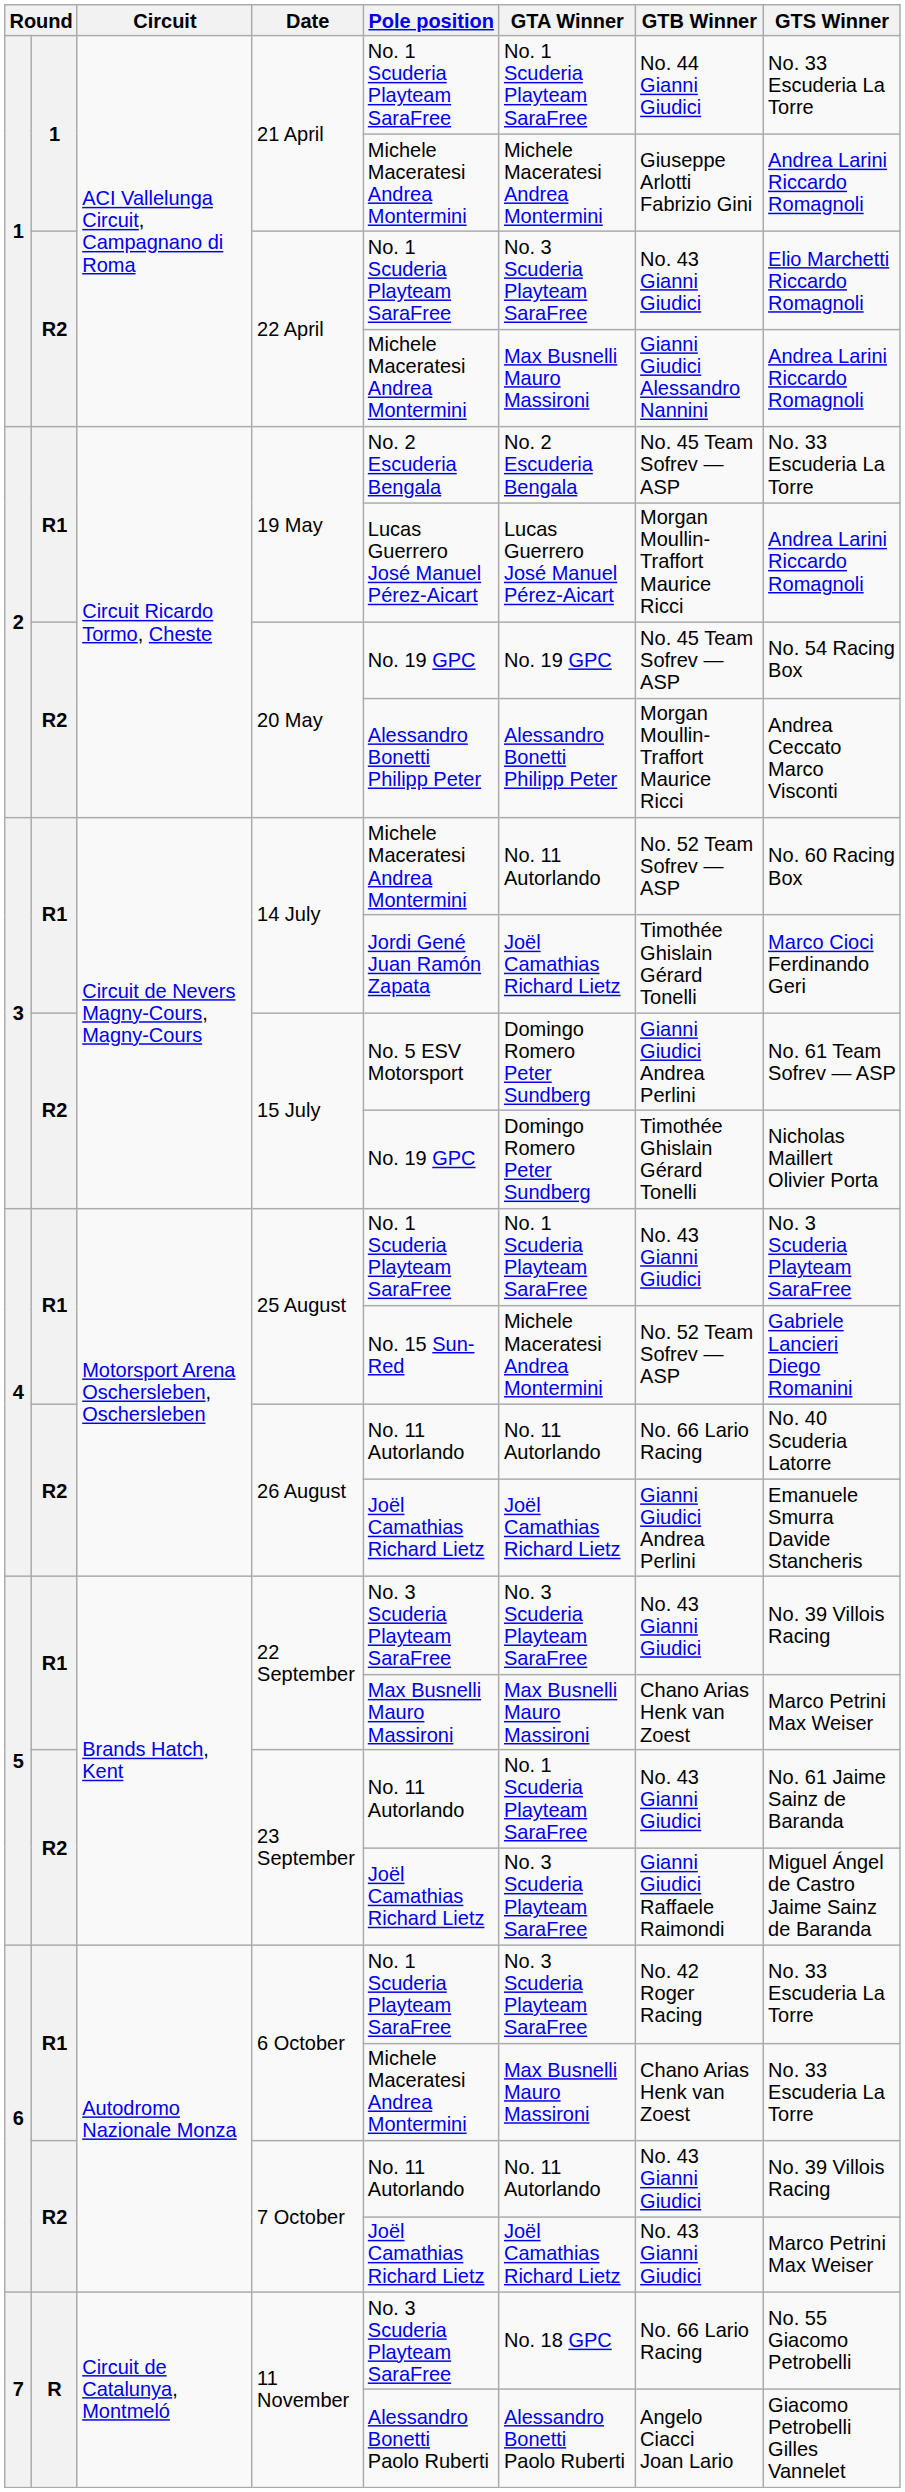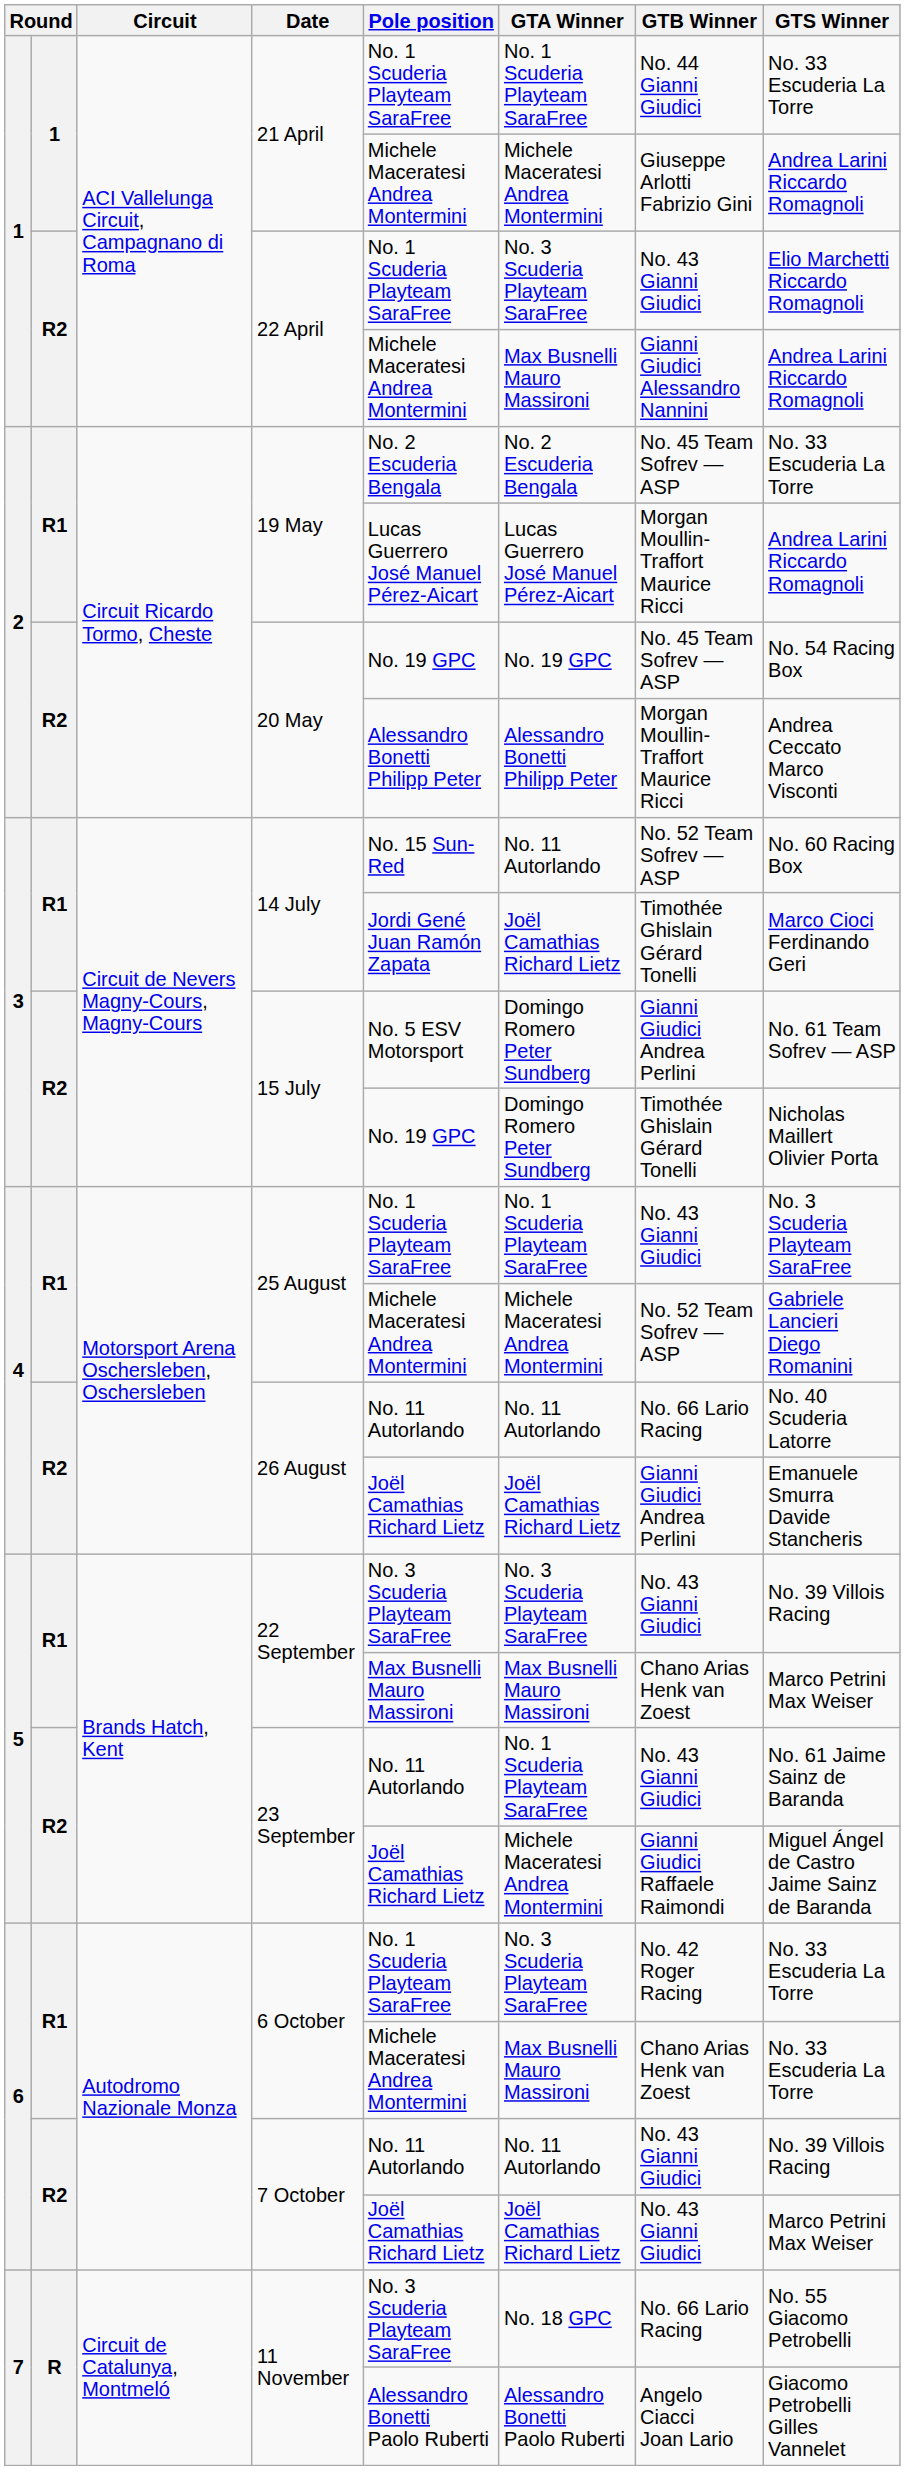(417, 866) Michele Maceratesi Andrea Montermini -> (421, 855) No. 15 Sun-Red
(421, 1354) No. 15 Sun-Red -> (417, 1332) Michele Maceratesi Andrea Montermini
(546, 1896) No. 3 Scuderia Playteam SaraFree -> (553, 1874) Michele Maceratesi Andrea Montermini
